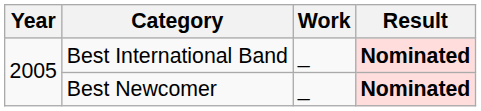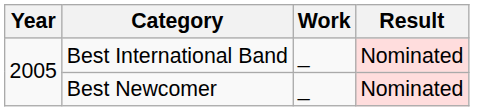(415, 55) bold -> (412, 55) normal
(415, 88) bold -> (412, 88) normal
